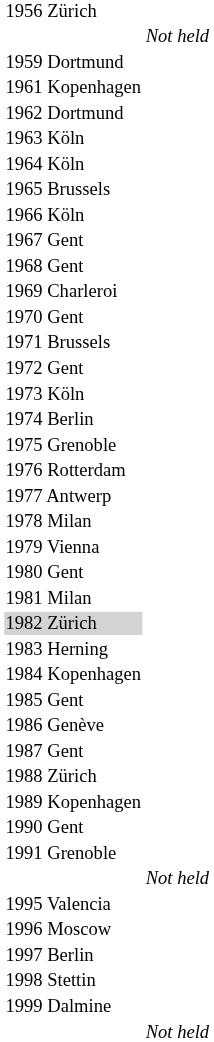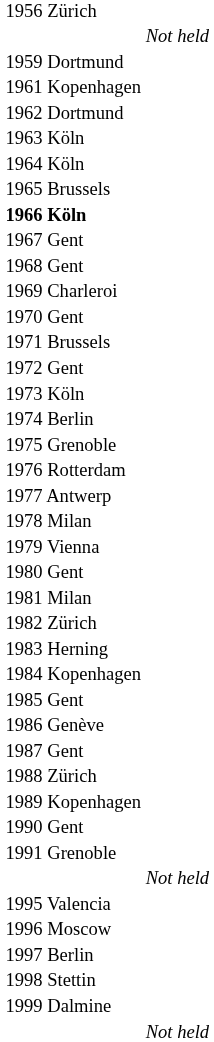(45, 214) normal -> (46, 214) bold
(51, 623) lightgrey background -> (51, 623) no background
